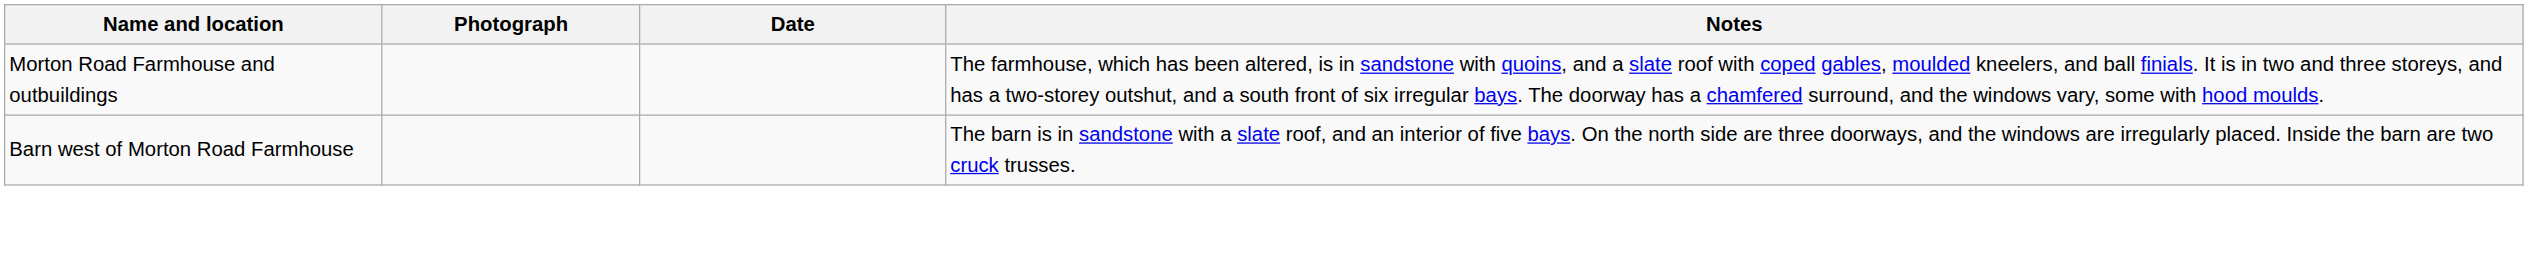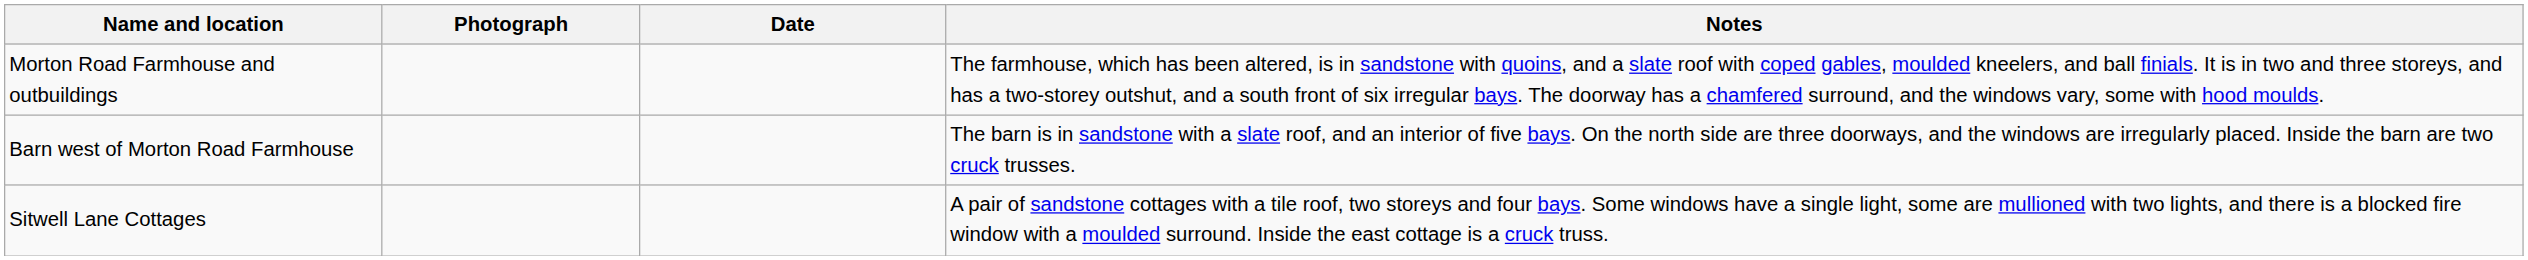+ row: (108, 220)
